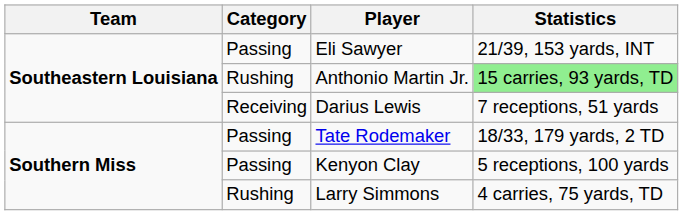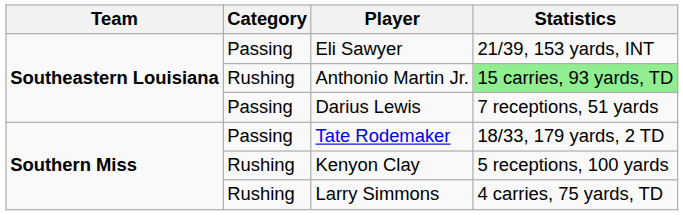(267, 107) Receiving -> (260, 107) Passing
(259, 165) Passing -> (261, 165) Rushing
